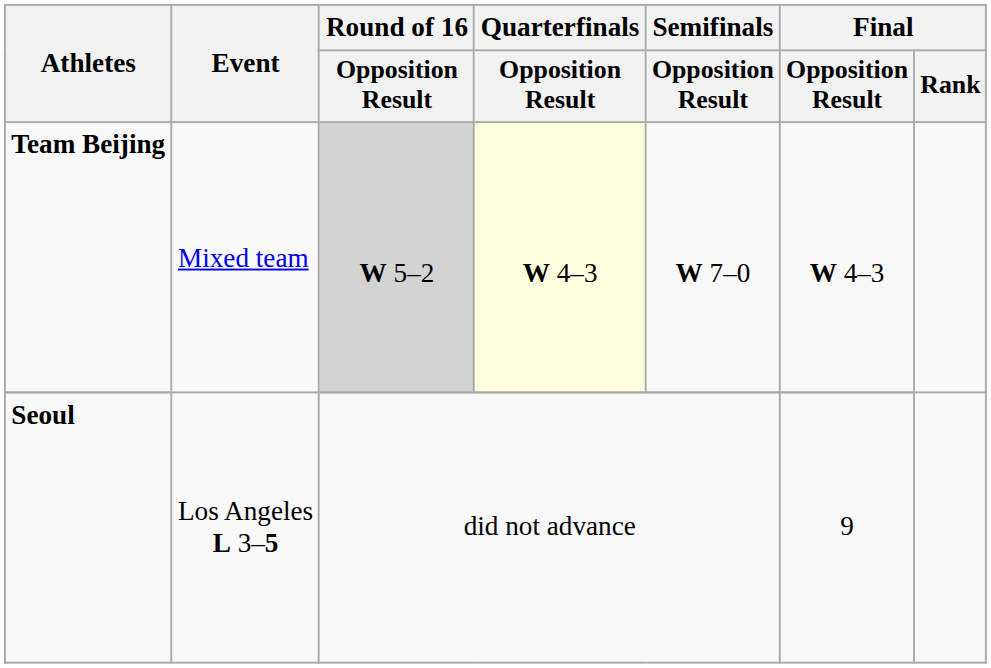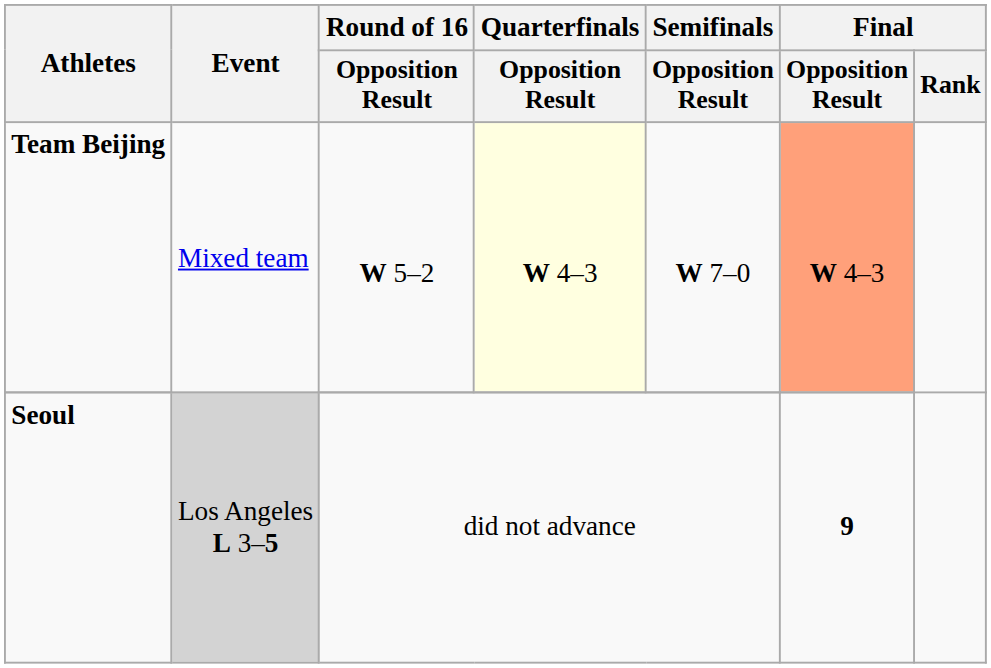(397, 273) lightgrey background -> (397, 273) no background
(847, 273) no background -> (847, 273) lightsalmon background
(246, 527) no background -> (246, 527) lightgrey background
(847, 527) normal -> (847, 527) bold
